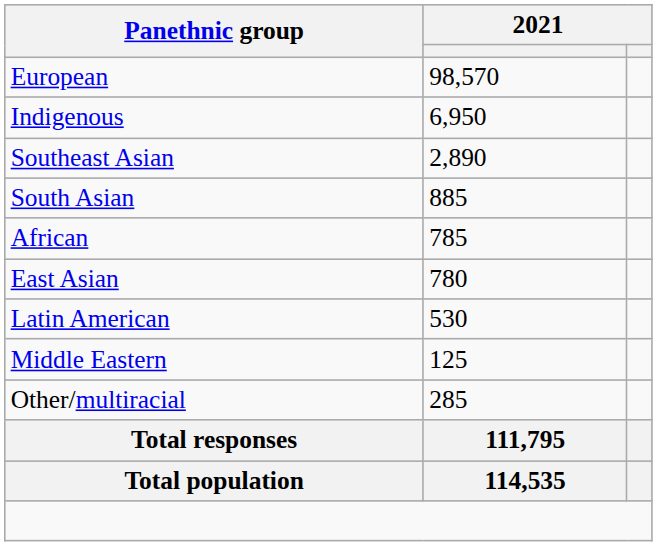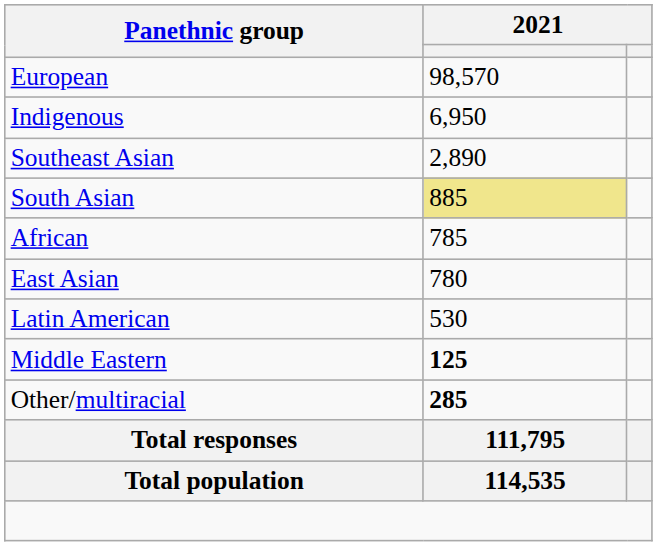(448, 197) no background -> (448, 197) khaki background
(448, 359) normal -> (448, 359) bold
(448, 399) normal -> (448, 399) bold
